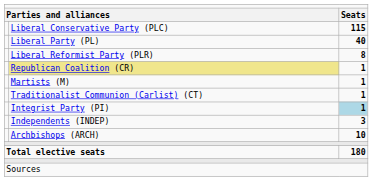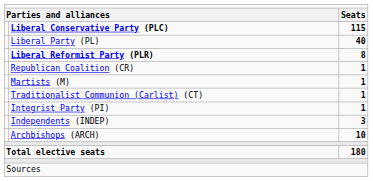(90, 28) normal -> (90, 28) bold
(82, 55) normal -> (82, 55) bold
(72, 68) khaki background -> (72, 68) no background
(363, 108) lightblue background -> (363, 108) no background
